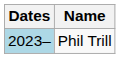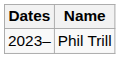(29, 41) lightblue background -> (29, 41) no background
